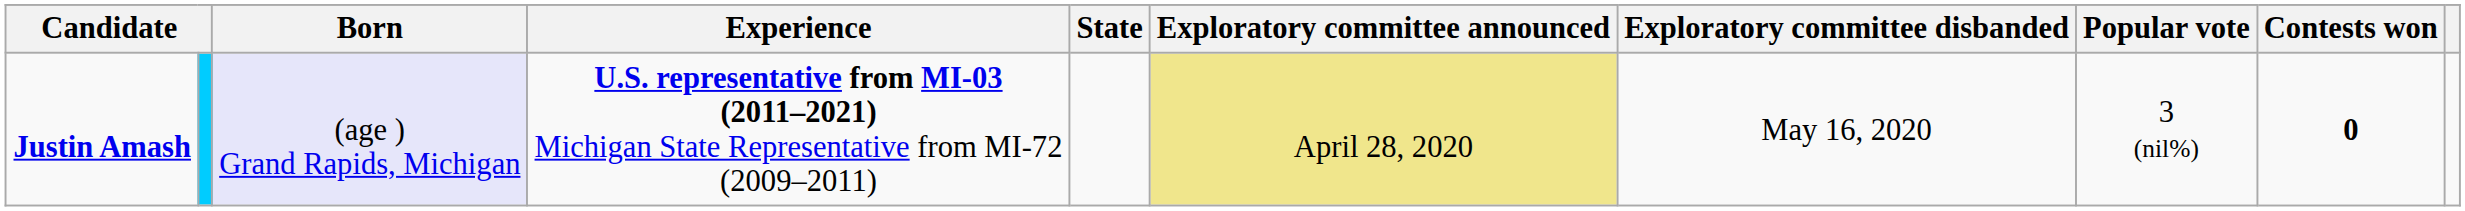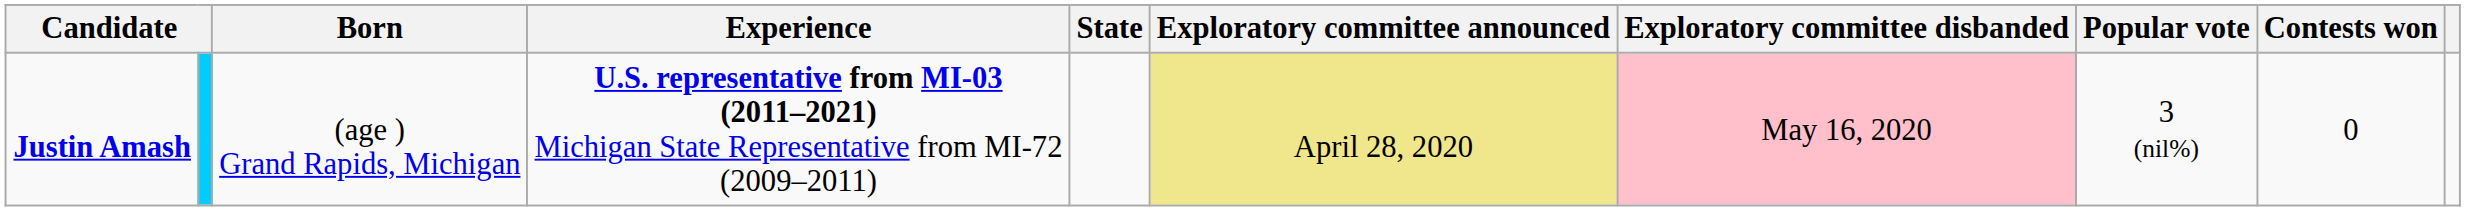(370, 145) lavender background -> (370, 145) no background
(1847, 128) no background -> (1847, 128) pink background
(2351, 128) bold -> (2351, 128) normal
